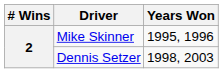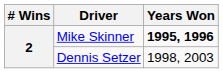(180, 36) normal -> (180, 36) bold
